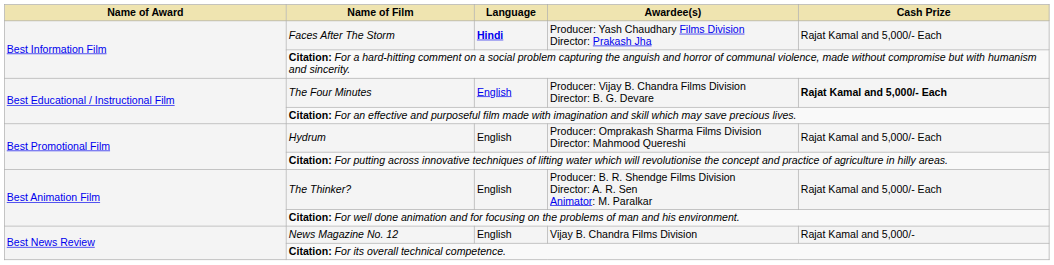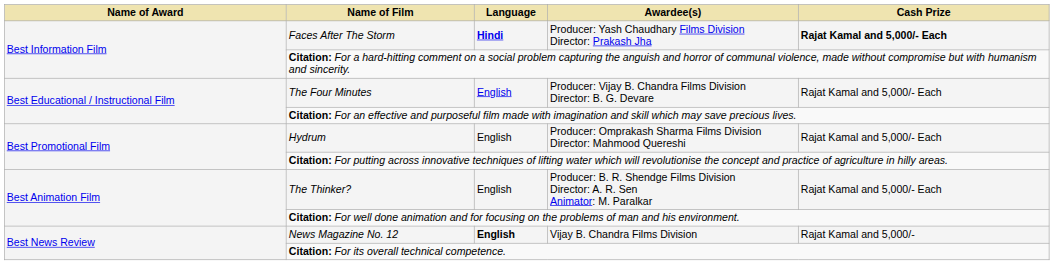(871, 35) normal -> (874, 35) bold
(874, 92) bold -> (871, 92) normal
(494, 234) normal -> (496, 234) bold
